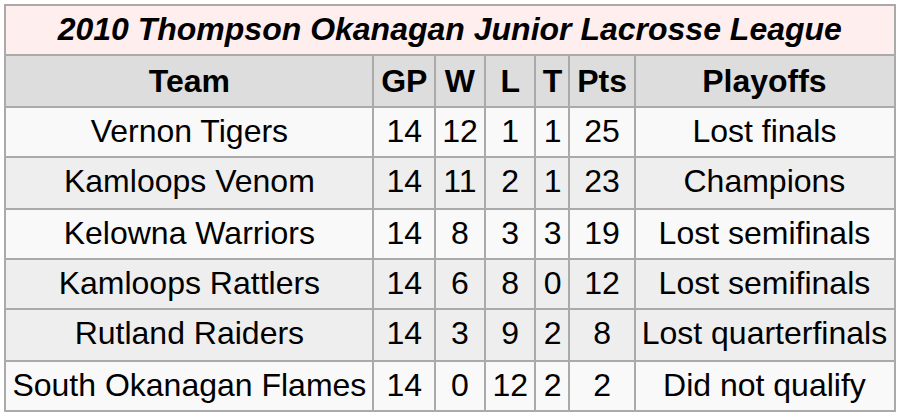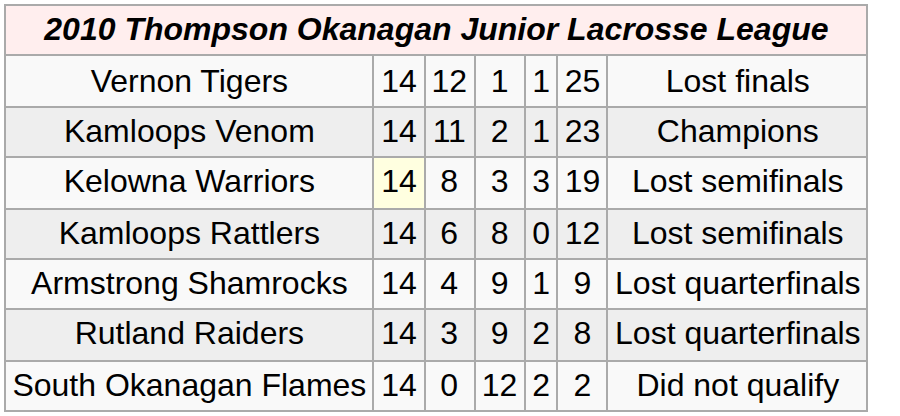- row: (189, 80)
(404, 232) no background -> (399, 182) lightyellow background
+ row: (189, 283)
